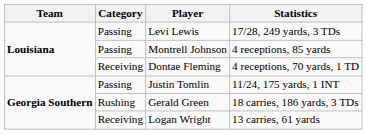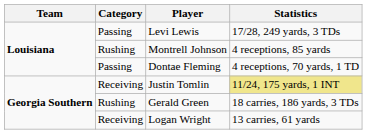(115, 49) Passing -> (116, 49) Rushing
(120, 66) Receiving -> (115, 66) Passing
(115, 84) Passing -> (120, 84) Receiving
(286, 84) no background -> (286, 84) khaki background
